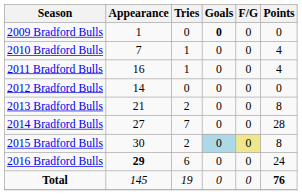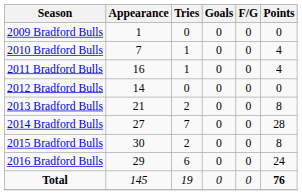(219, 32) bold -> (219, 32) normal
(219, 143) lightblue background -> (219, 143) no background
(248, 143) khaki background -> (248, 143) no background
(139, 161) bold -> (139, 161) normal
